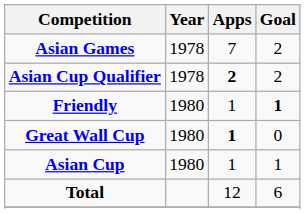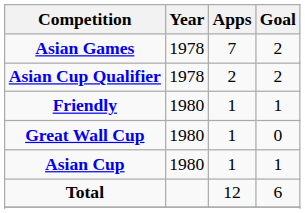(232, 77) bold -> (232, 77) normal
(278, 106) bold -> (278, 106) normal
(232, 135) bold -> (232, 135) normal
